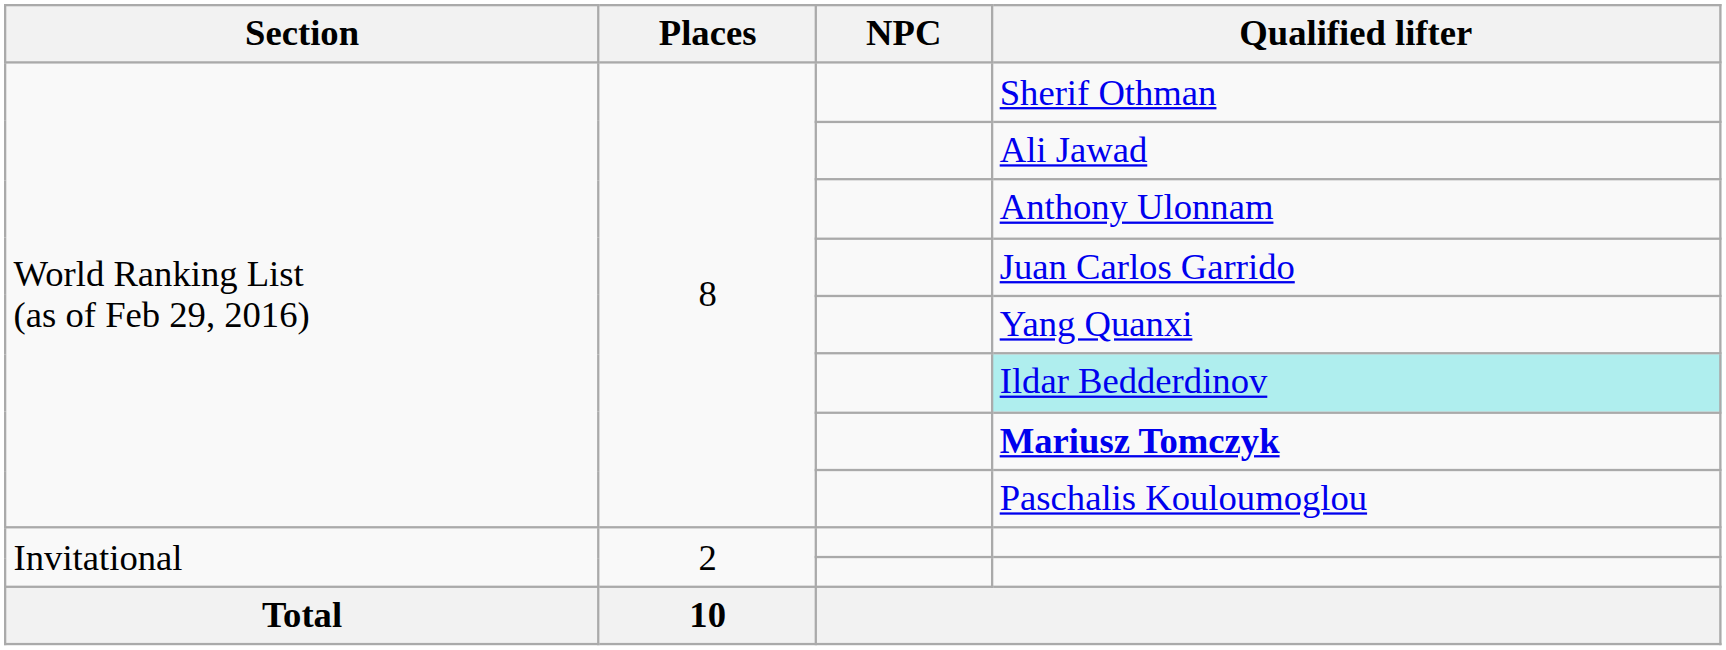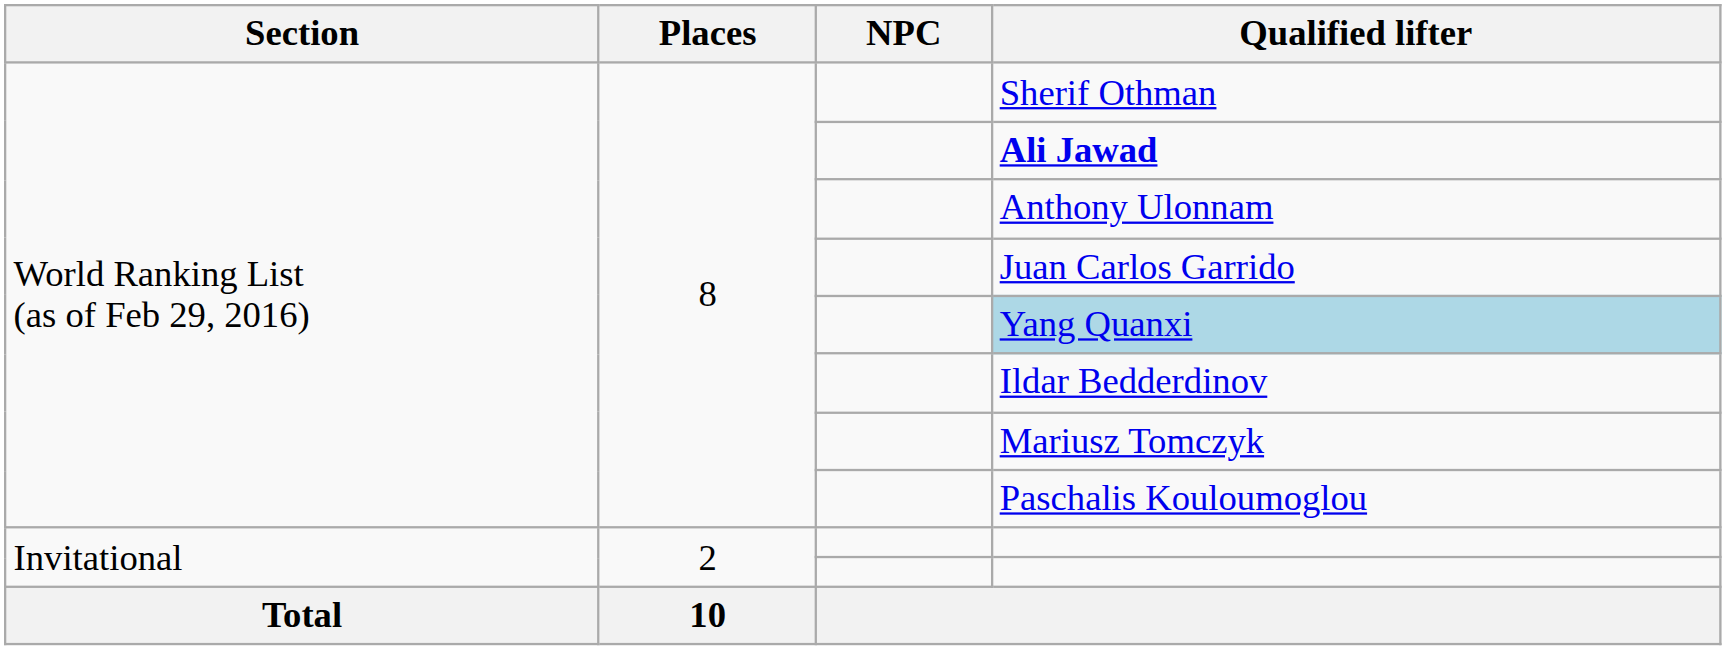(1073, 149) normal -> (1079, 149) bold
(1096, 324) no background -> (1096, 324) lightblue background
(1133, 382) paleturquoise background -> (1133, 382) no background
(1140, 440) bold -> (1132, 440) normal
